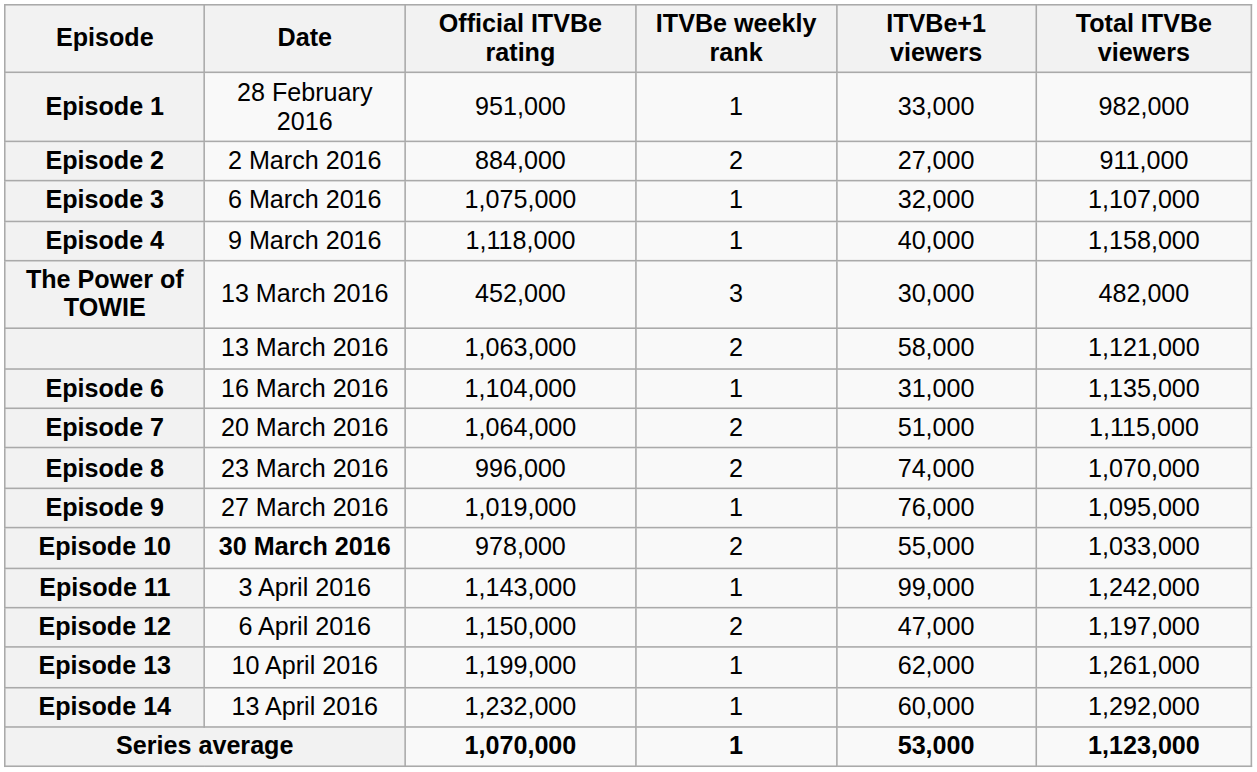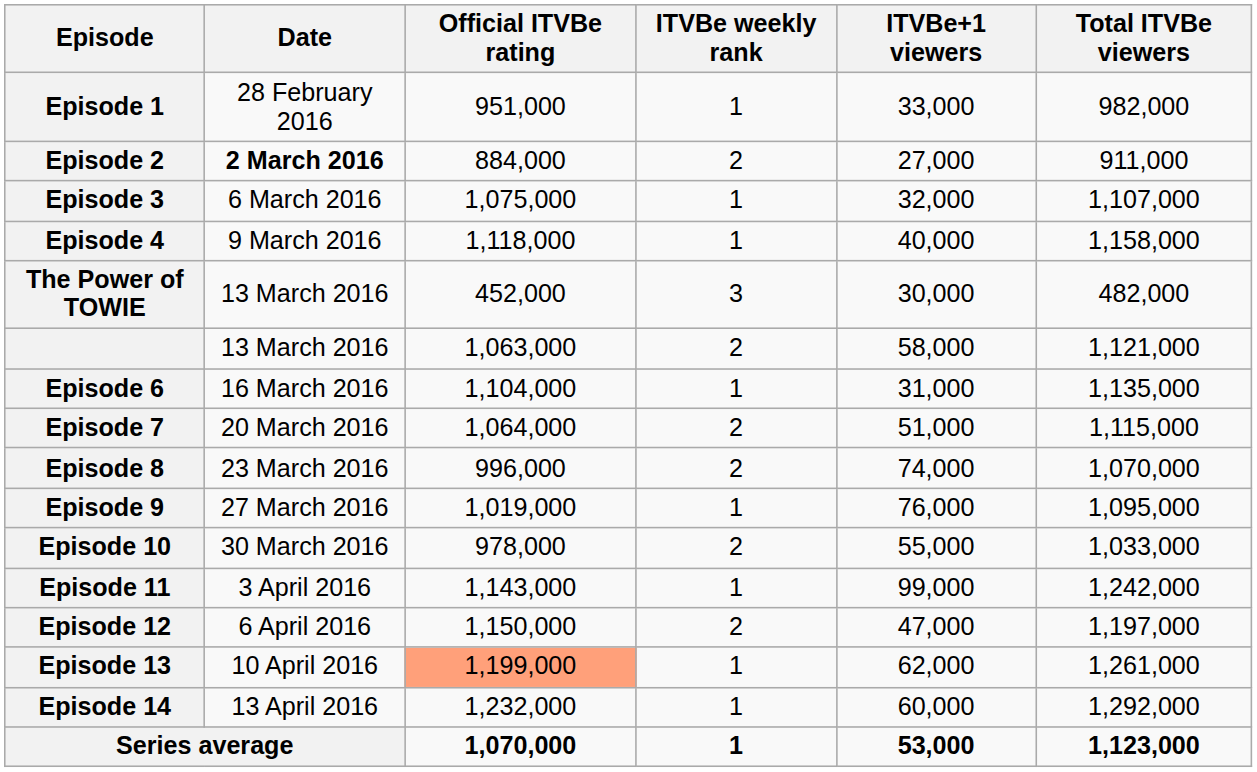(305, 160) normal -> (305, 160) bold
(305, 547) bold -> (305, 547) normal
(520, 666) no background -> (520, 666) lightsalmon background
